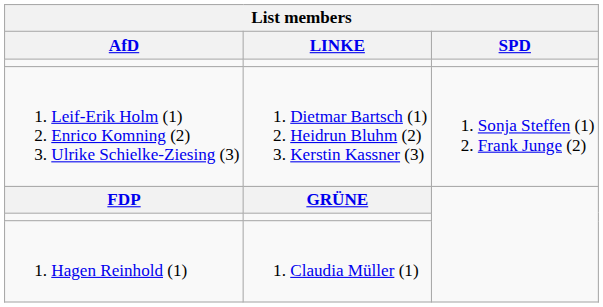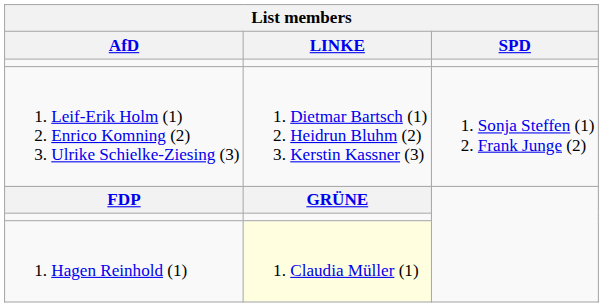(337, 271) no background -> (337, 271) lightyellow background
